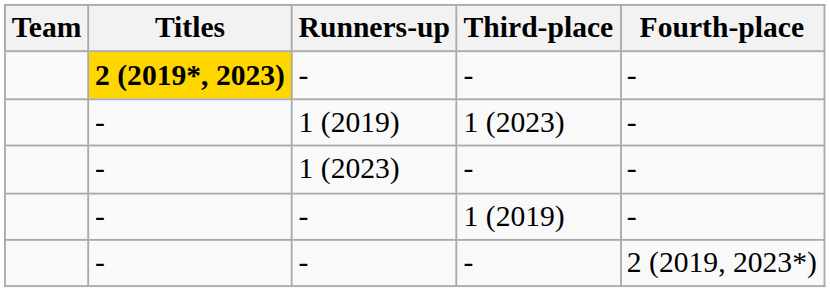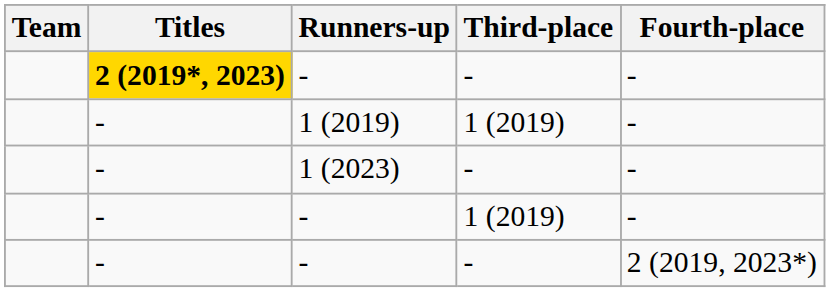(514, 121) 1 (2023) -> (514, 121) 1 (2019)
